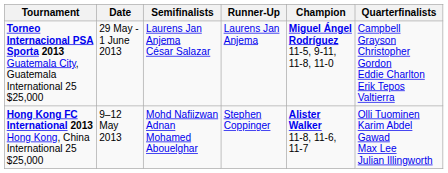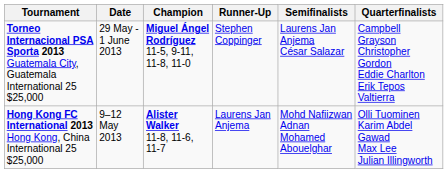columns swapped: (321, 13) <-> (182, 13)
(252, 35) Laurens Jan Anjema -> (238, 35) Stephen Coppinger
(247, 120) Stephen Coppinger -> (243, 120) Laurens Jan Anjema
